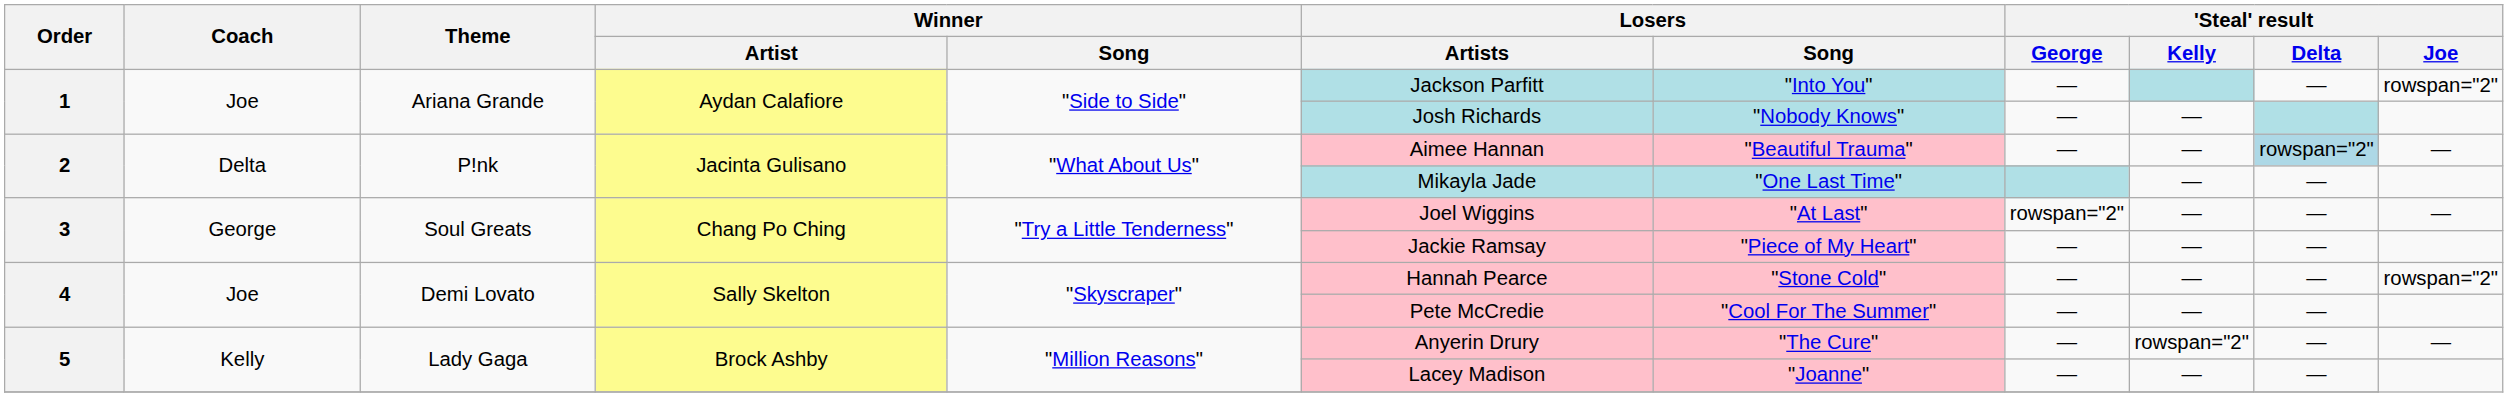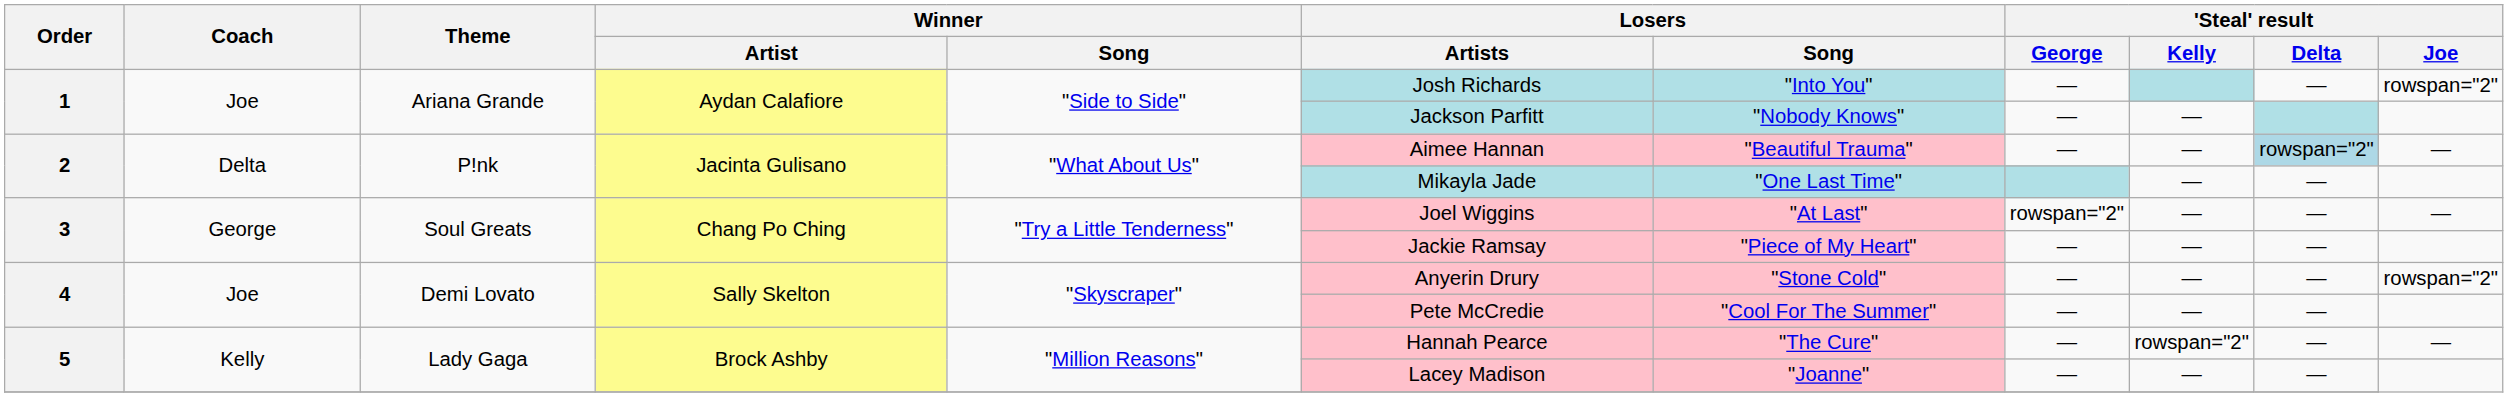(1477, 85) Jackson Parfitt -> (1477, 85) Josh Richards
(1477, 117) Josh Richards -> (1477, 117) Jackson Parfitt
(1477, 278) Hannah Pearce -> (1477, 278) Anyerin Drury
(1477, 342) Anyerin Drury -> (1477, 342) Hannah Pearce
